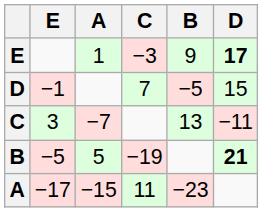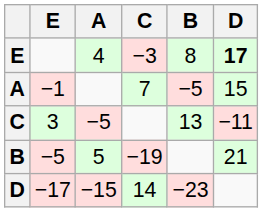(99, 55) 1 -> (99, 55) 4
(191, 55) 9 -> (191, 55) 8
(17, 88) D -> (17, 88) A
(99, 122) −7 -> (99, 122) −5
(236, 156) bold -> (236, 156) normal
(17, 190) A -> (17, 190) D
(145, 190) 11 -> (145, 190) 14
